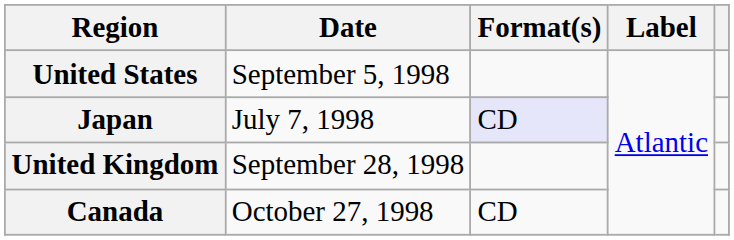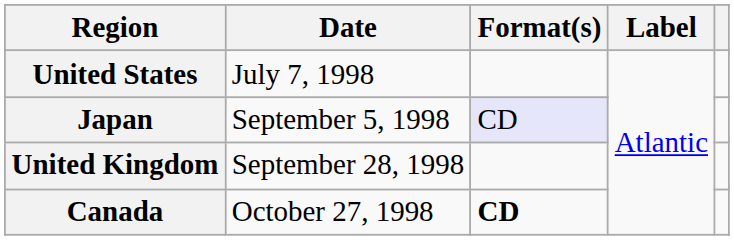(341, 73) September 5, 1998 -> (303, 73) July 7, 1998
(303, 119) July 7, 1998 -> (341, 119) September 5, 1998
(498, 211) normal -> (498, 211) bold
